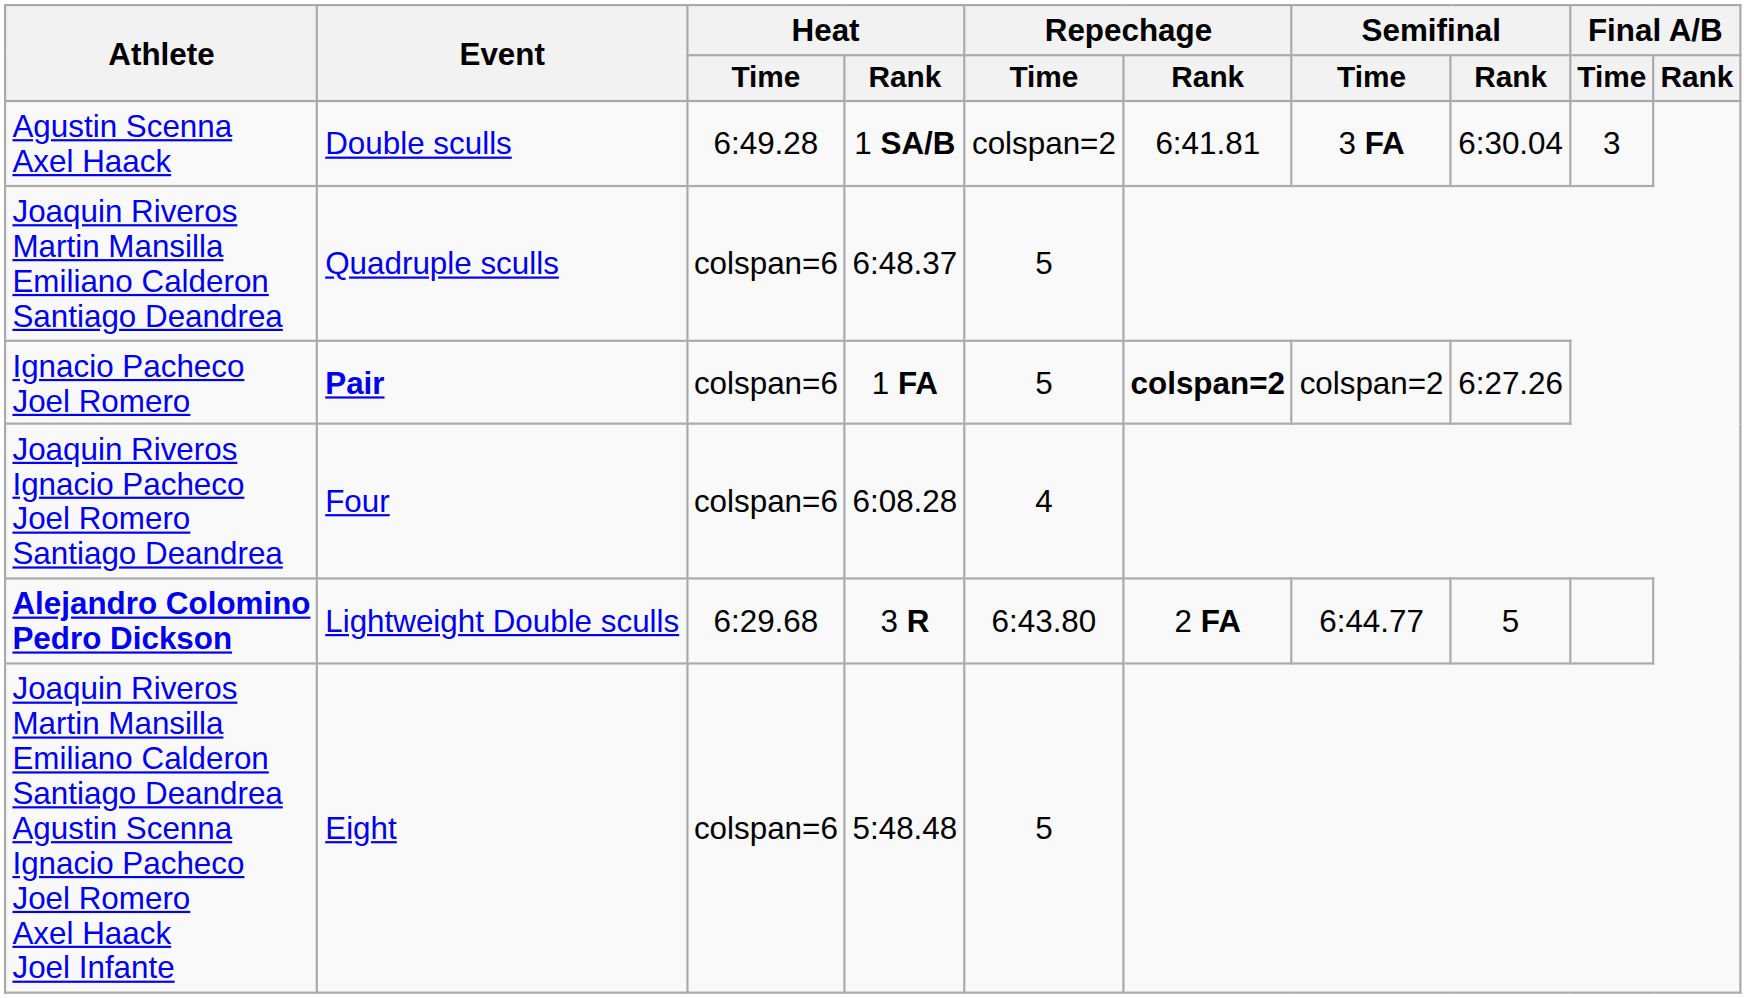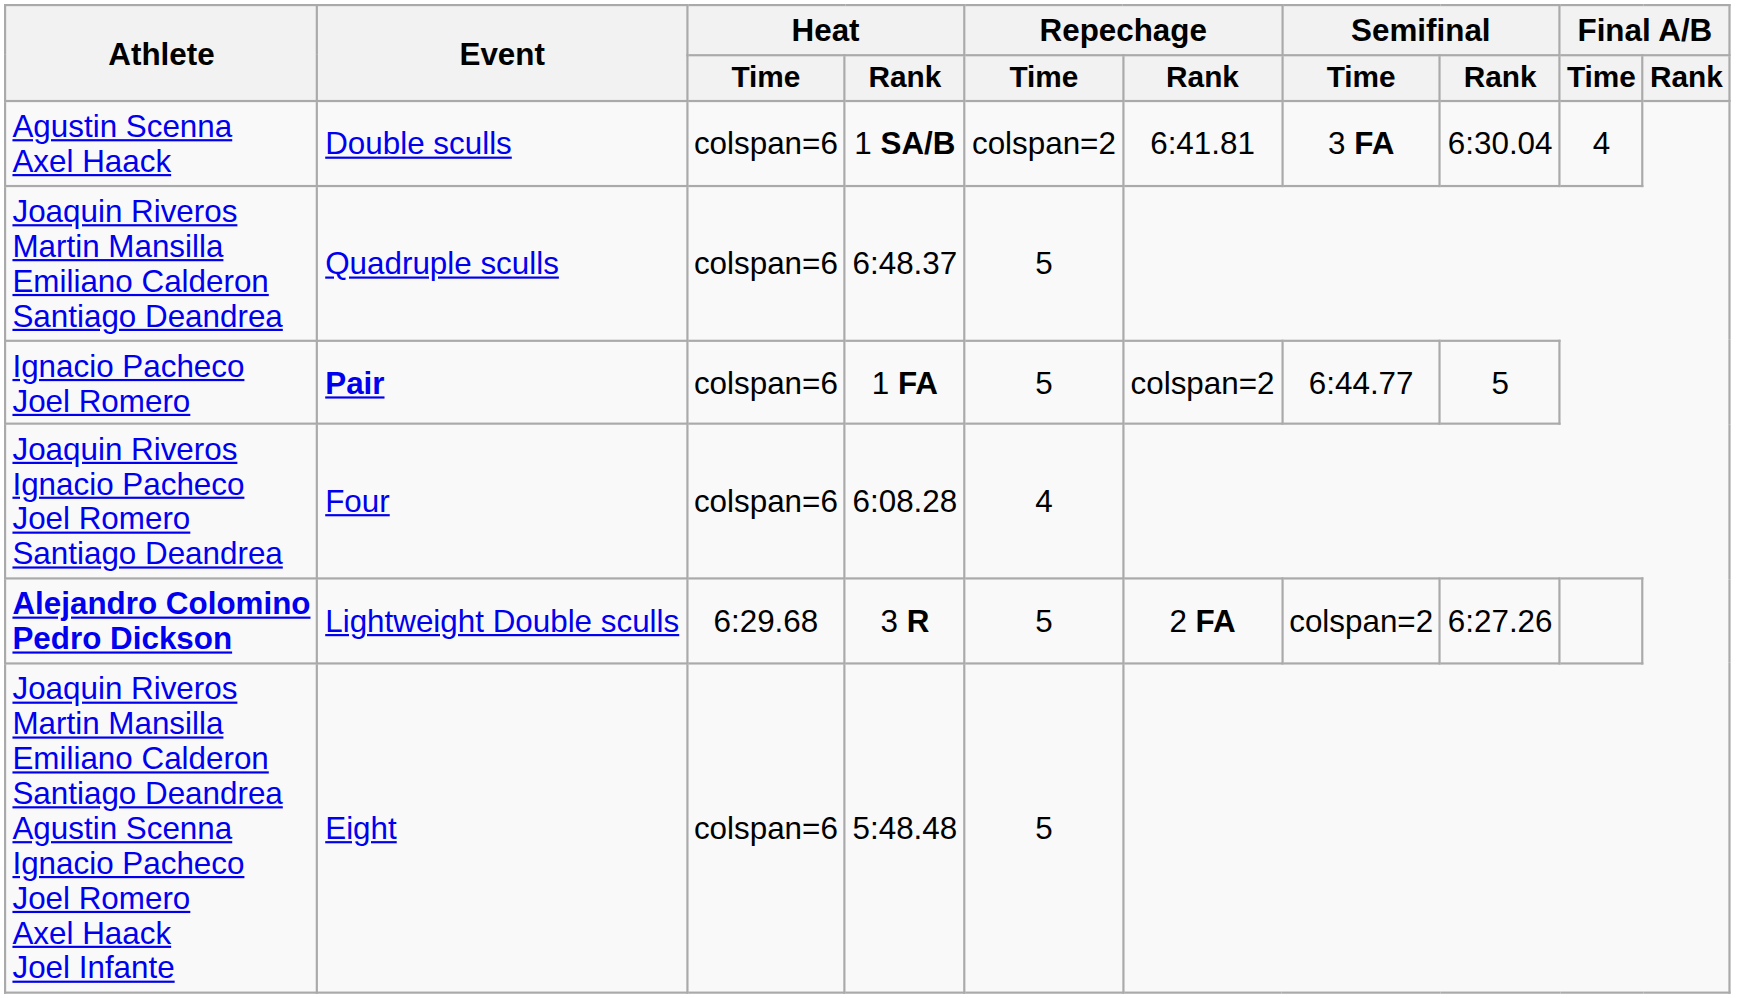(766, 144) 6:49.28 -> (766, 144) colspan=6
(1612, 144) 3 -> (1601, 144) 4
(1208, 383) bold -> (1203, 383) normal
(1372, 383) colspan=2 -> (1361, 383) 6:44.77
(1511, 383) 6:27.26 -> (1500, 383) 5
(1044, 622) 6:43.80 -> (1044, 622) 5
(1372, 622) 6:44.77 -> (1361, 622) colspan=2
(1511, 622) 5 -> (1500, 622) 6:27.26
